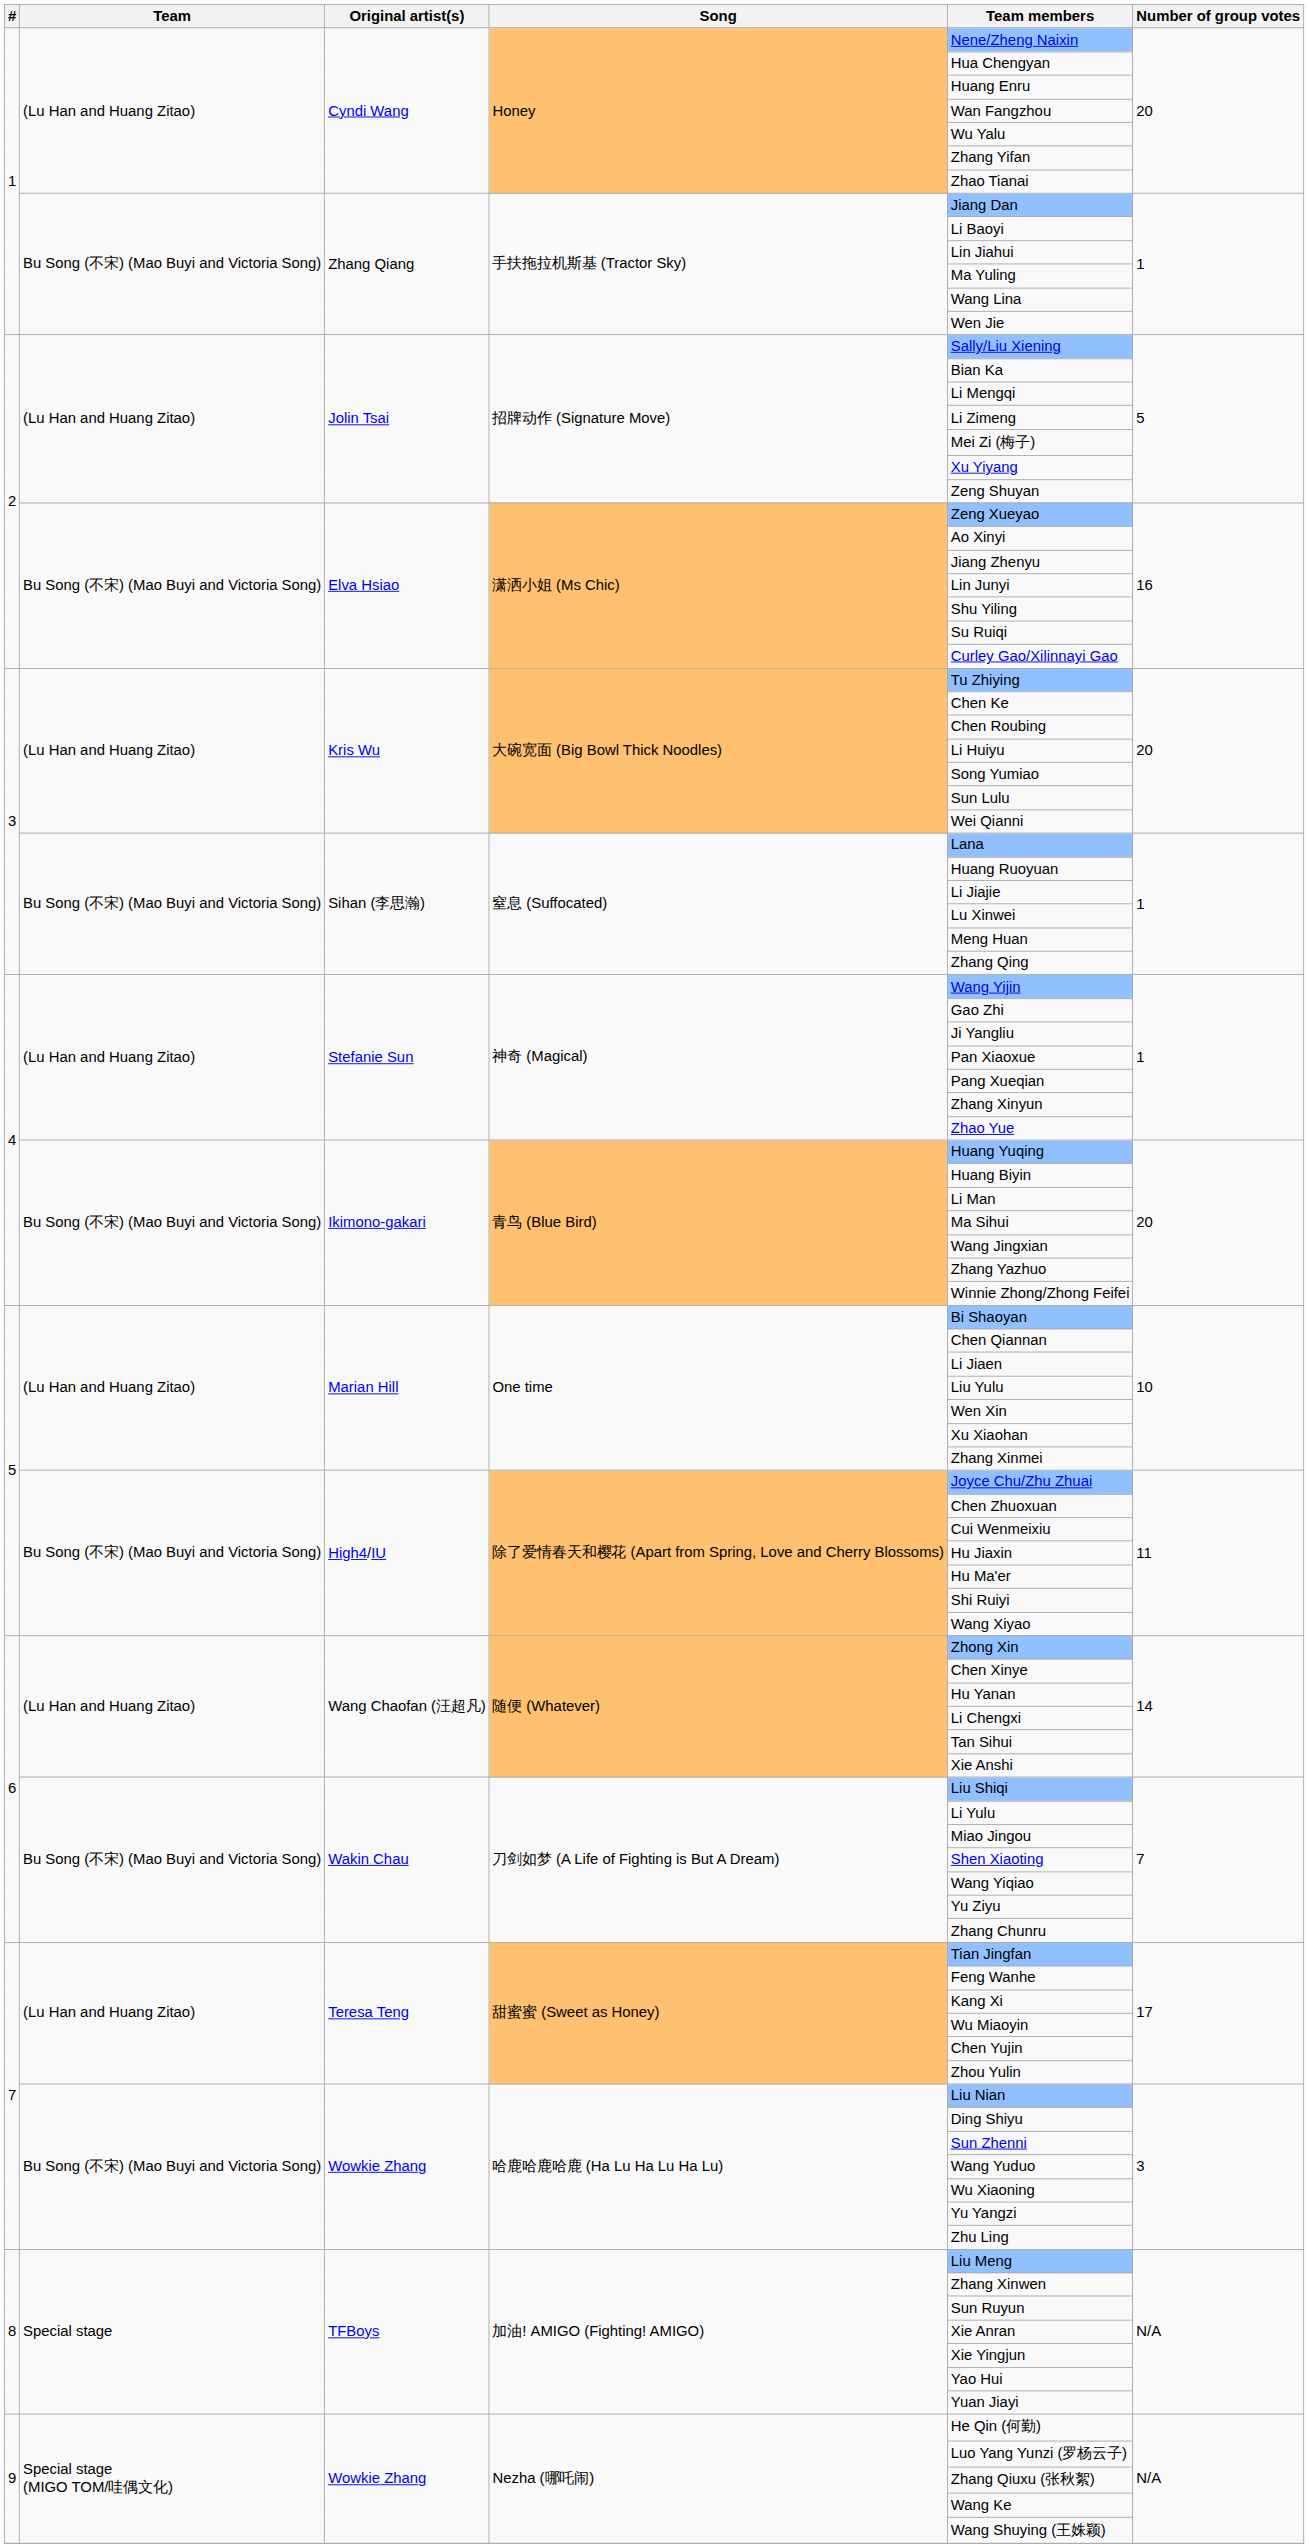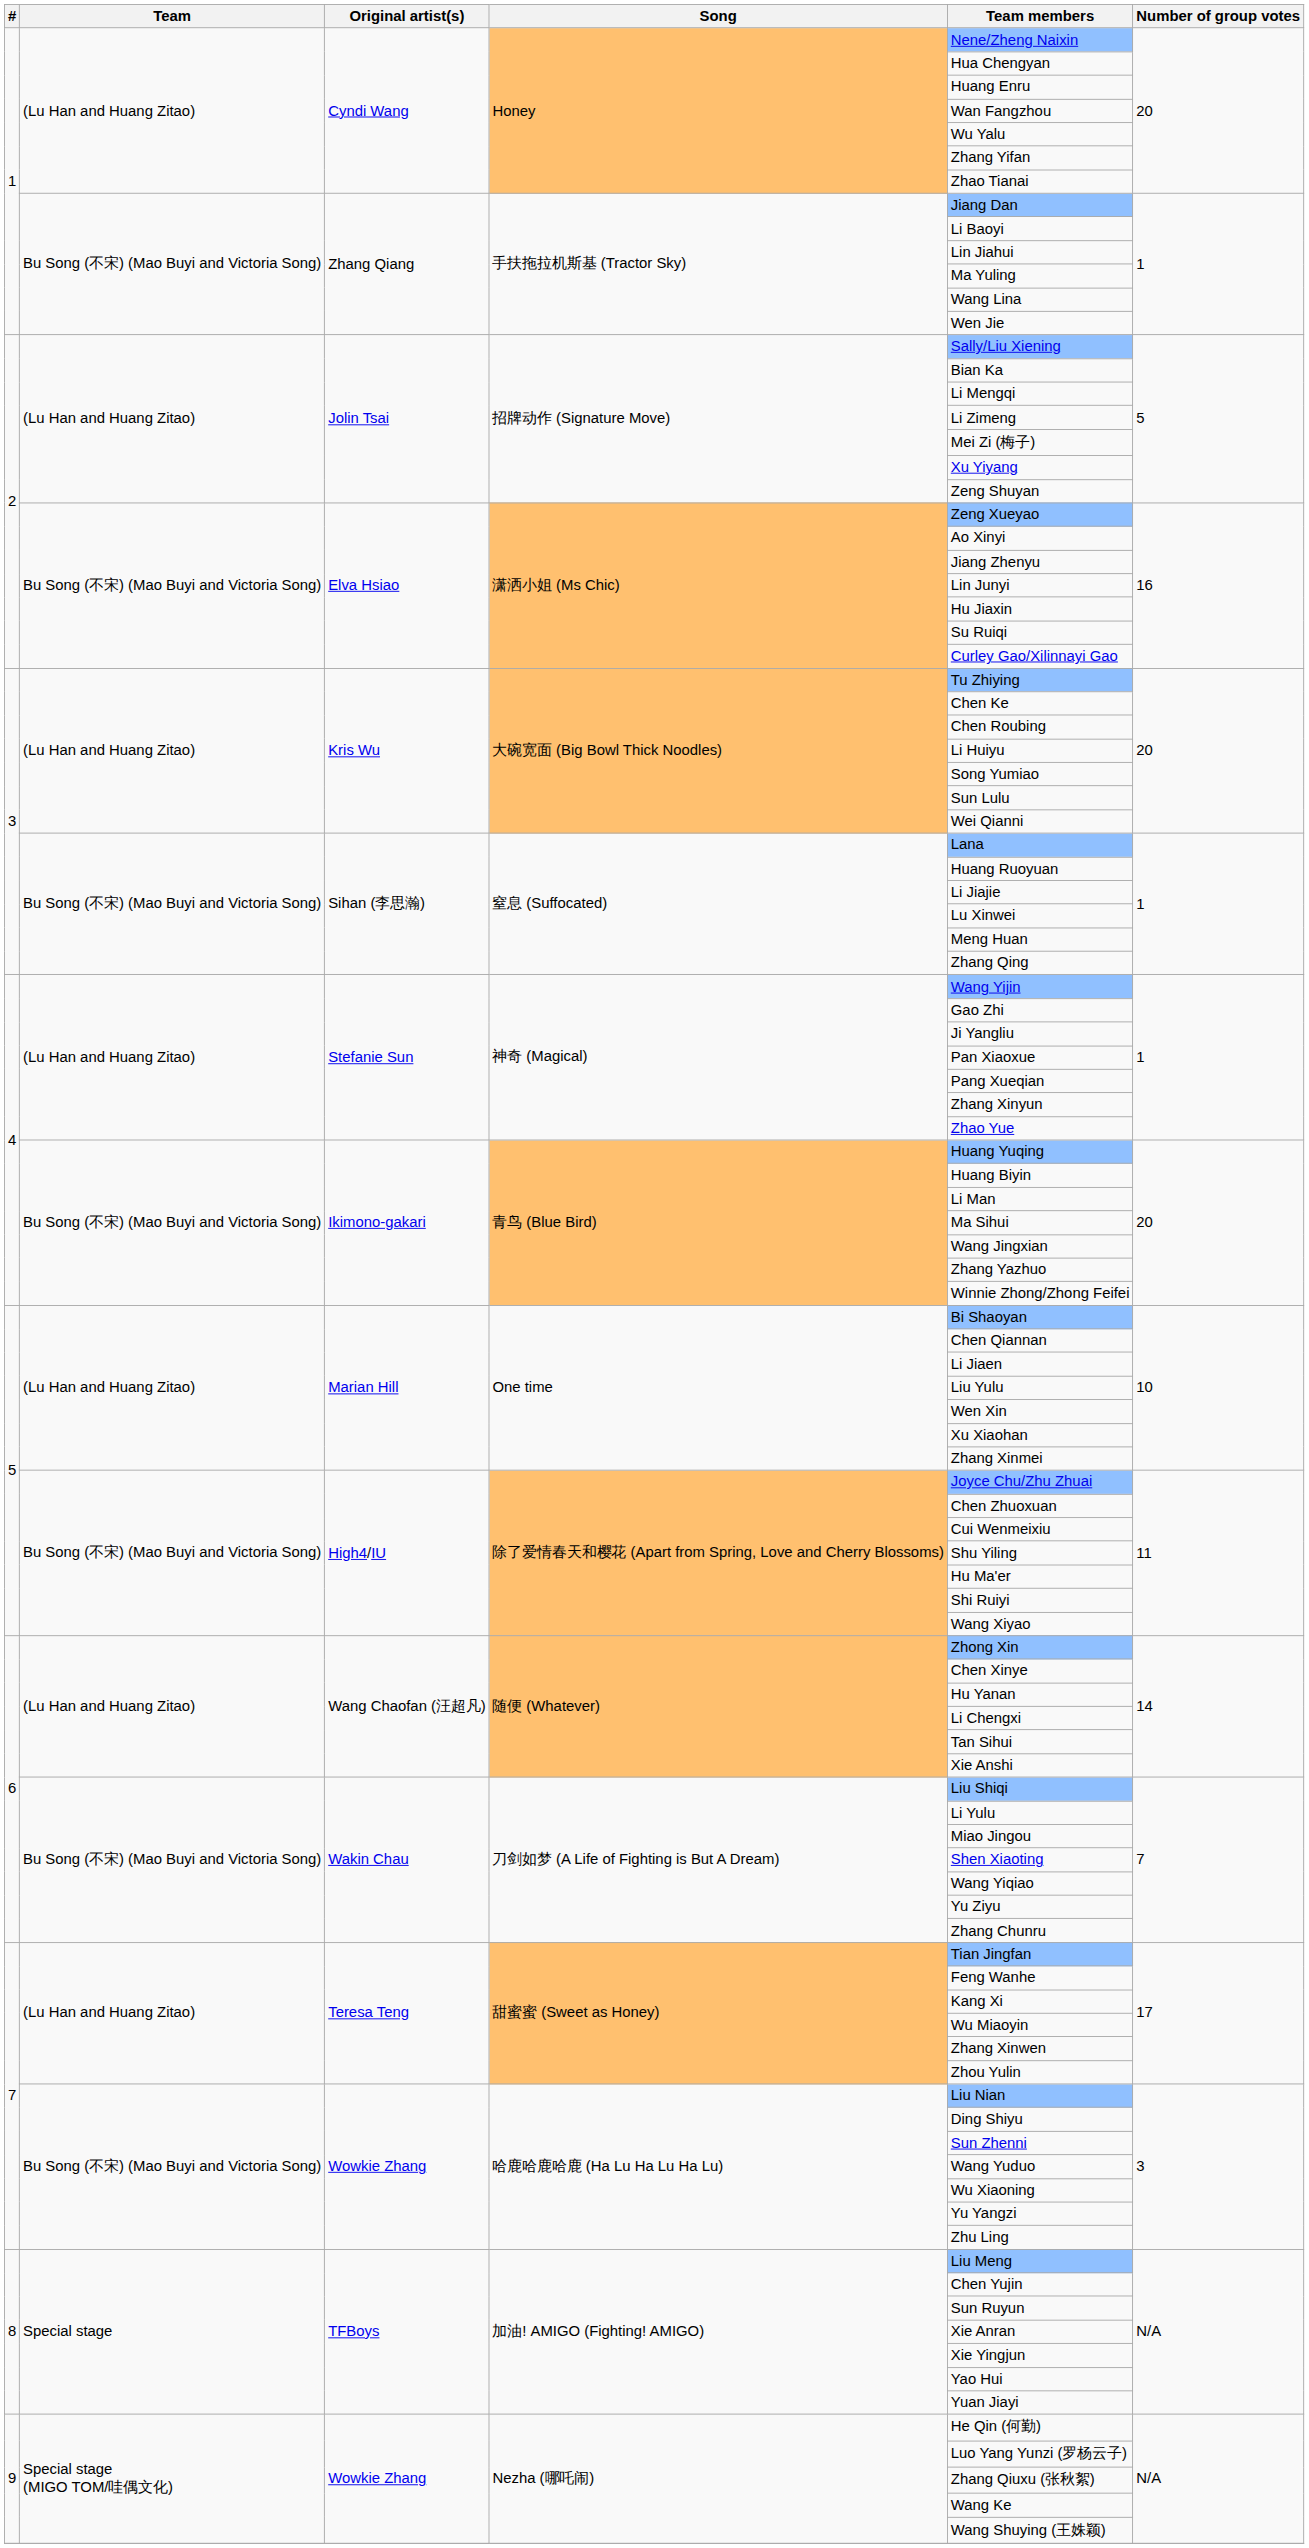(984, 609) Shu Yiling -> (981, 609) Hu Jiaxin
(981, 1553) Hu Jiaxin -> (984, 1553) Shu Yiling
(987, 2048) Chen Yujin -> (998, 2048) Zhang Xinwen
(998, 2284) Zhang Xinwen -> (987, 2284) Chen Yujin
